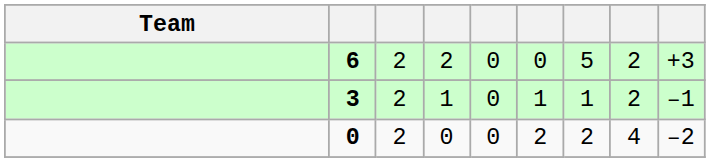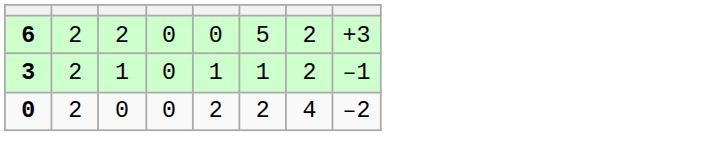- column: (167, 24)
